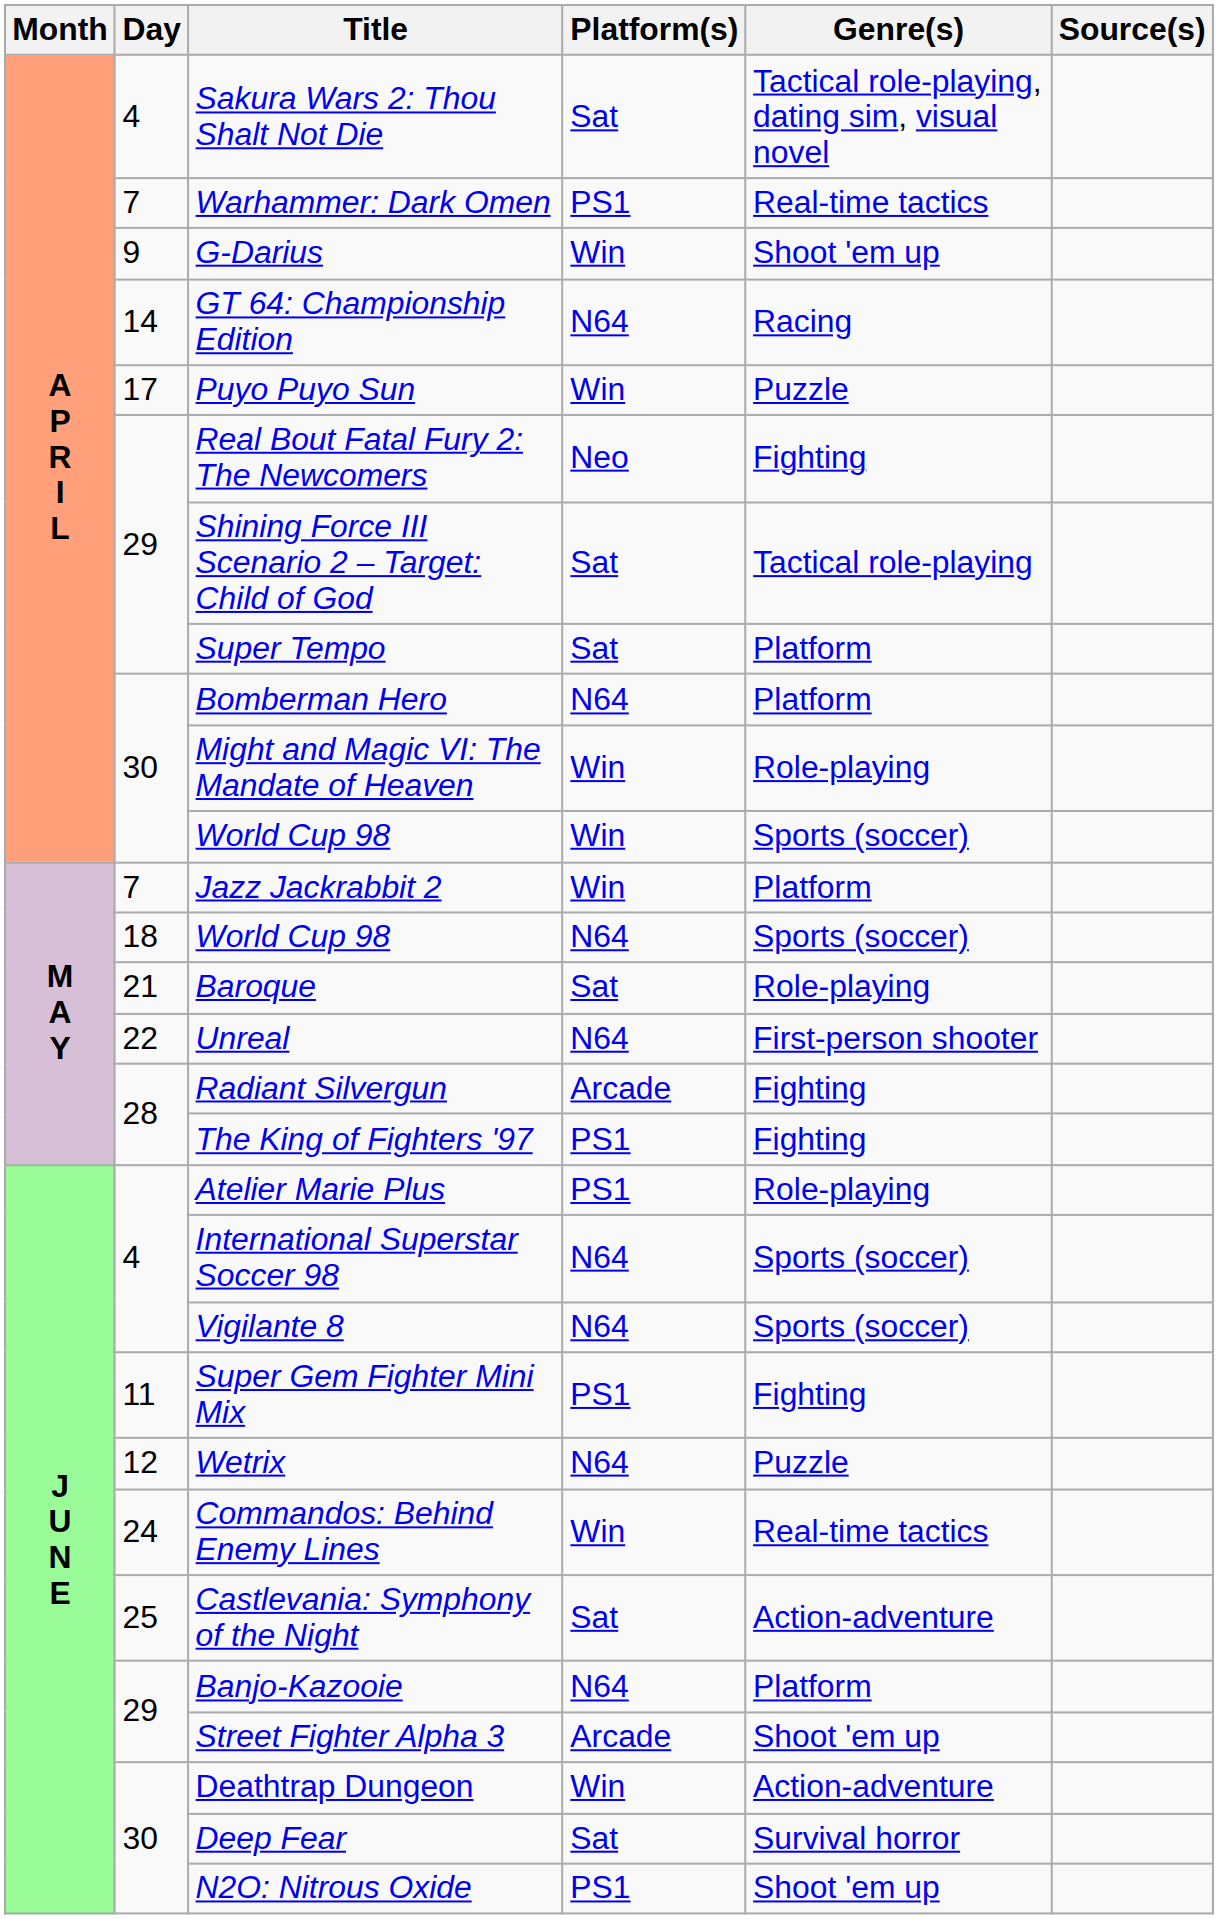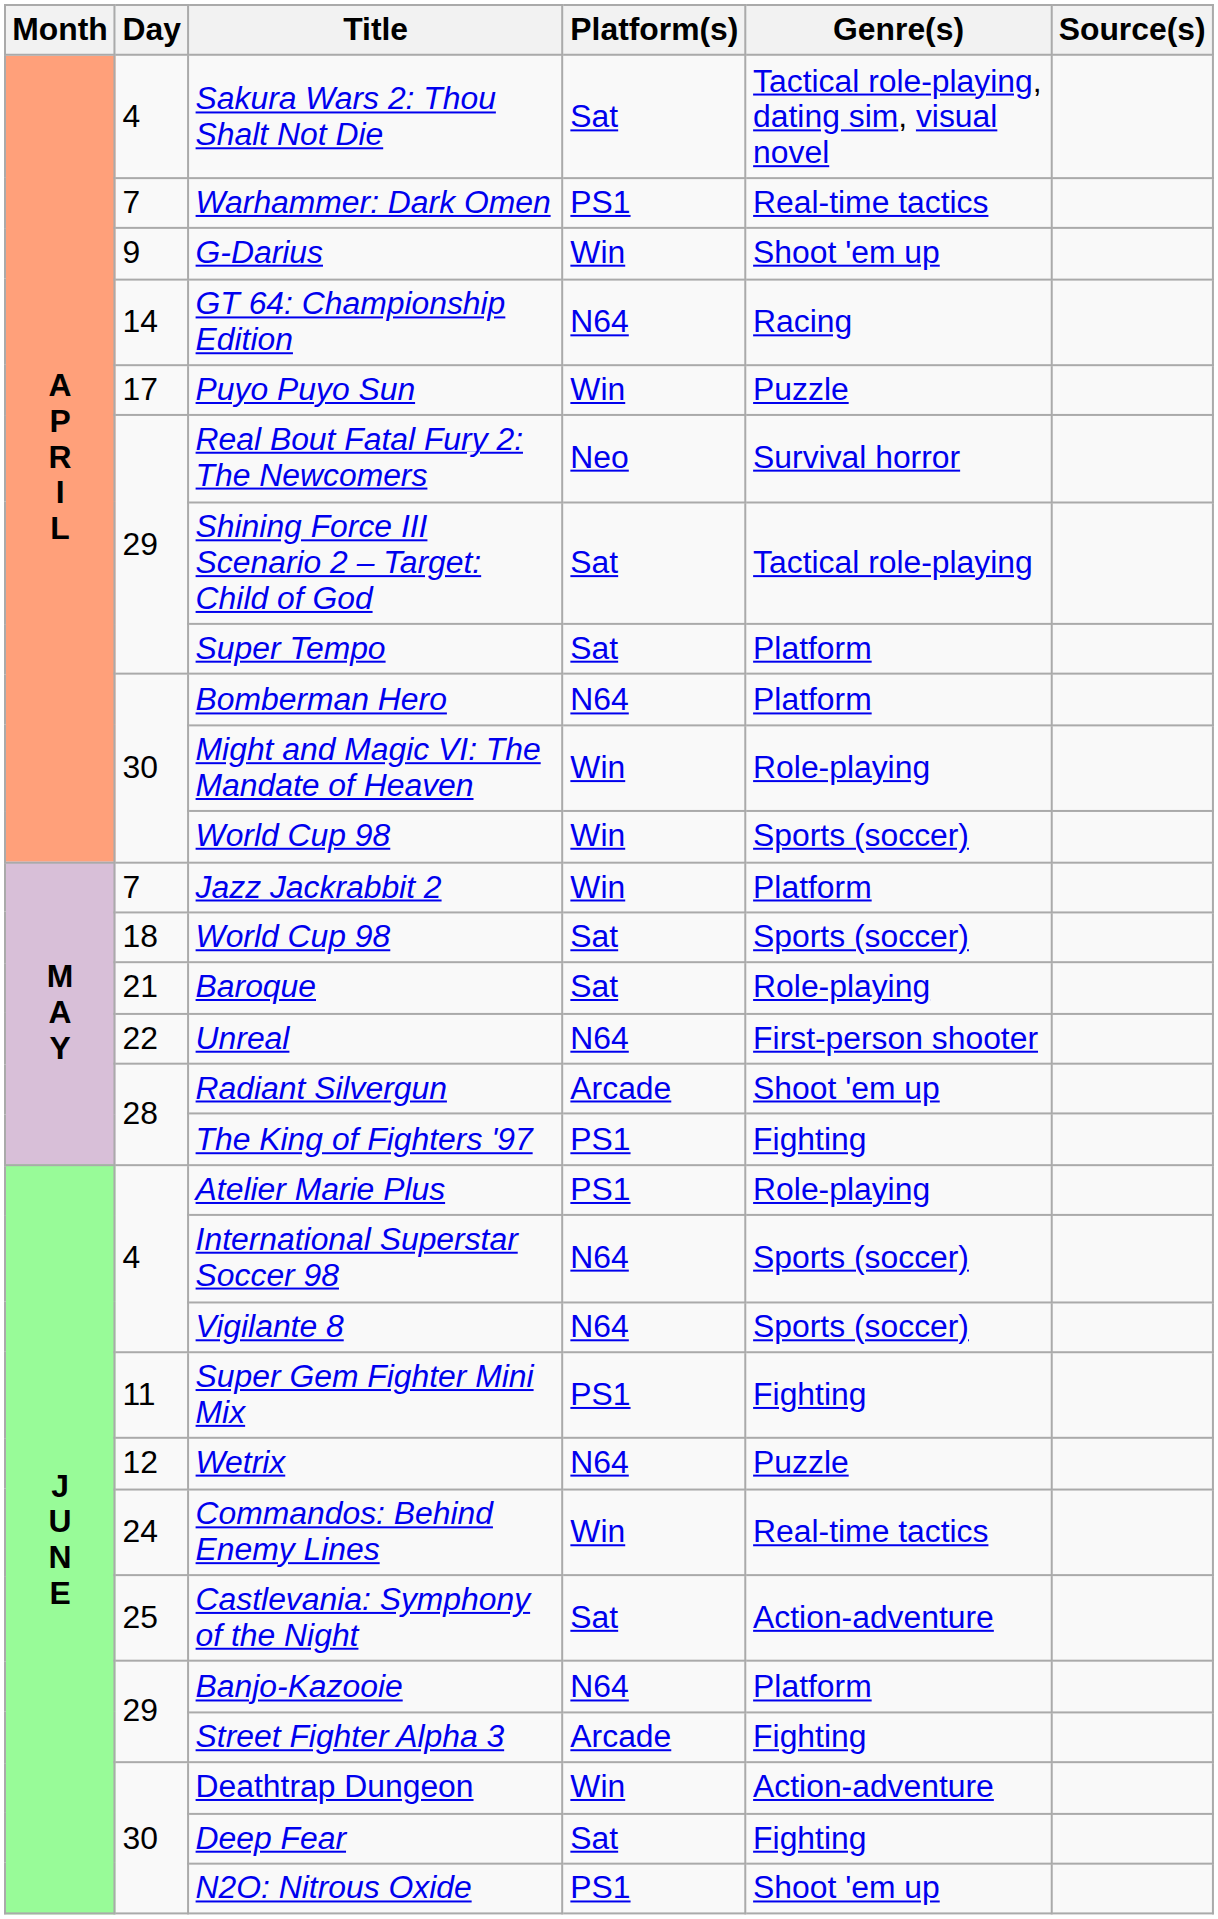(810, 458) Fighting -> (857, 458) Survival horror
(600, 936) N64 -> (594, 936) Sat
(810, 1088) Fighting -> (846, 1088) Shoot 'em up
(846, 1736) Shoot 'em up -> (810, 1736) Fighting
(857, 1837) Survival horror -> (810, 1837) Fighting
